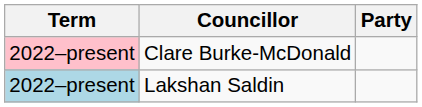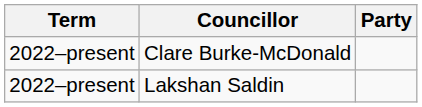(72, 53) pink background -> (72, 53) no background
(72, 85) lightblue background -> (72, 85) no background
